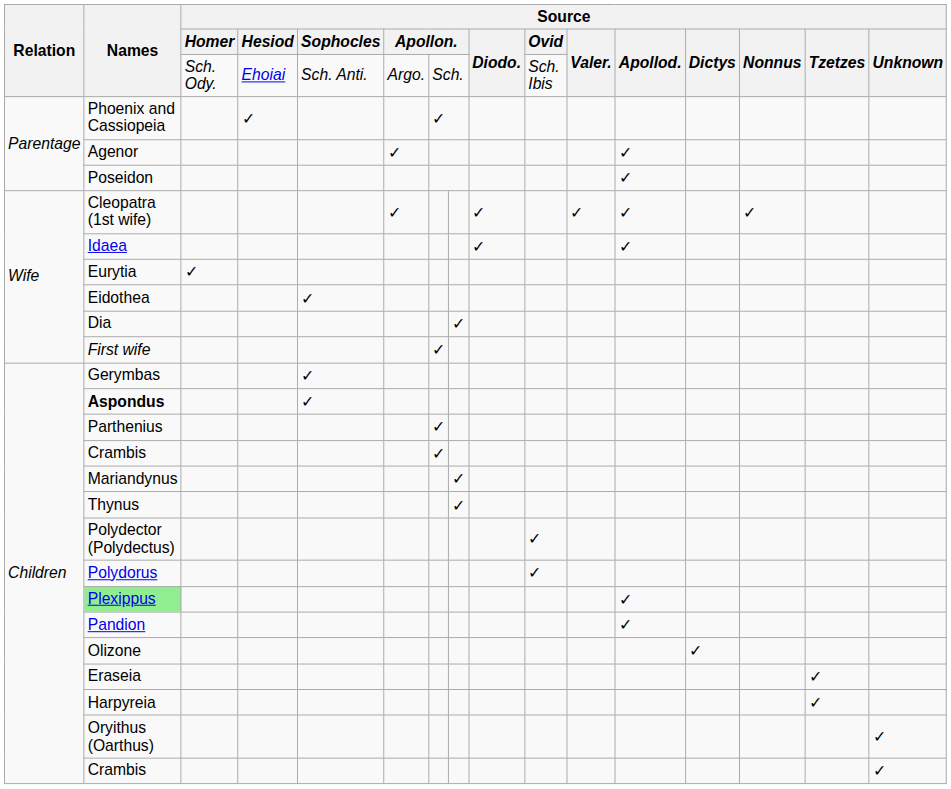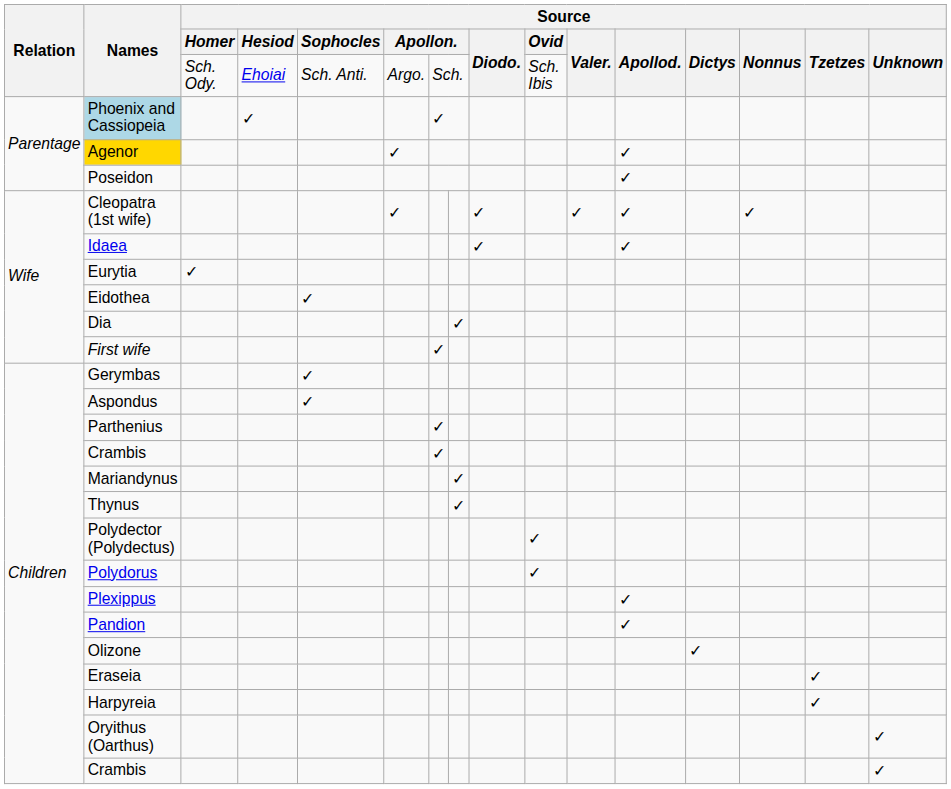(131, 117) no background -> (131, 117) lightblue background
(113, 152) no background -> (113, 152) gold background
(126, 401) bold -> (123, 401) normal
(122, 599) lightgreen background -> (122, 599) no background
